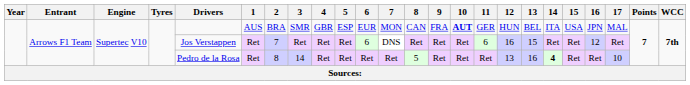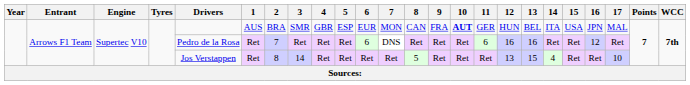(208, 42) Jos Verstappen -> (208, 42) Pedro de la Rosa
(532, 42) 15 -> (532, 42) 16
(208, 58) Pedro de la Rosa -> (208, 58) Jos Verstappen
(532, 58) 16 -> (532, 58) 15
(553, 58) bold -> (553, 58) normal
